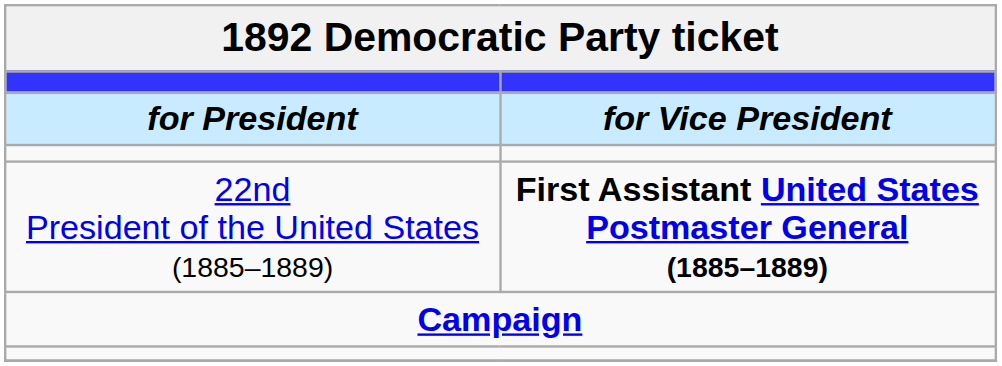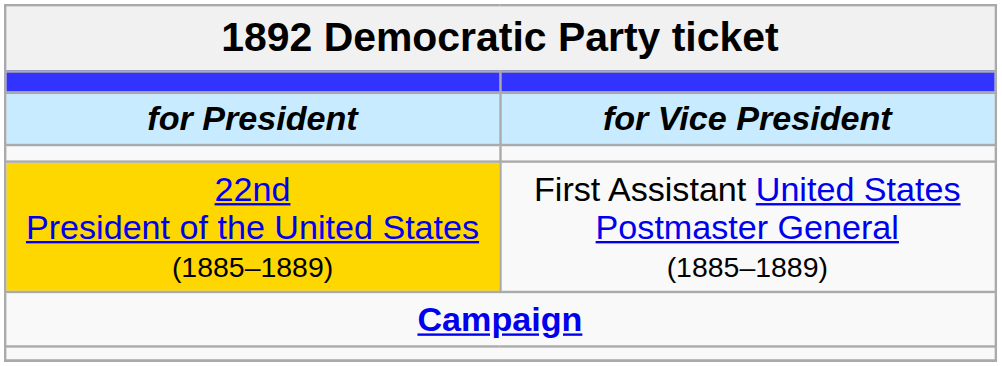(253, 227) no background -> (253, 227) gold background
(747, 227) bold -> (747, 227) normal
